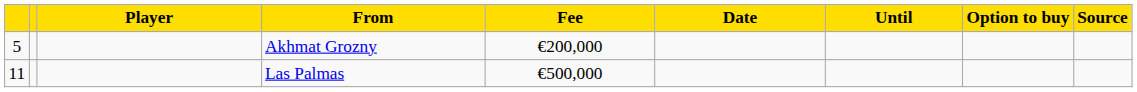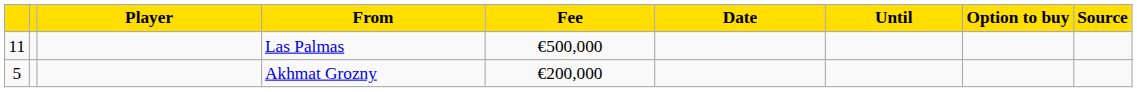rows swapped: (321, 45) <-> (305, 73)
